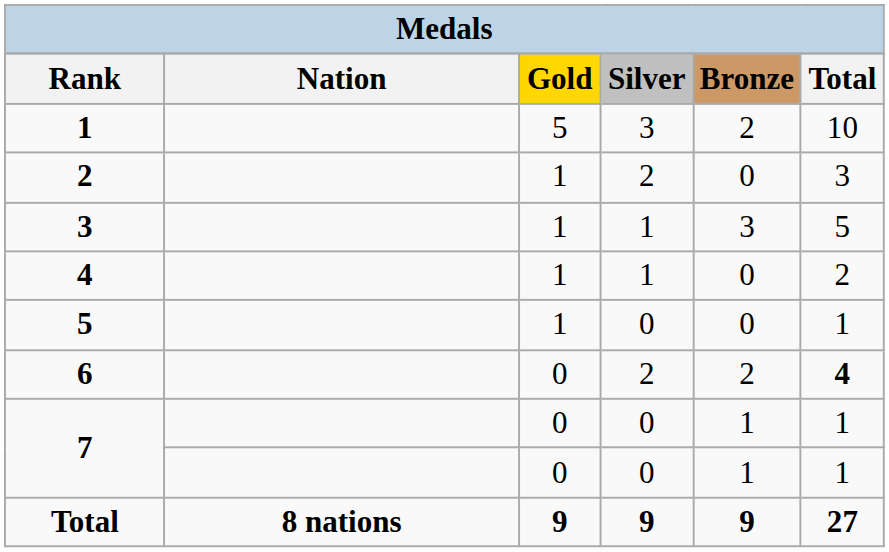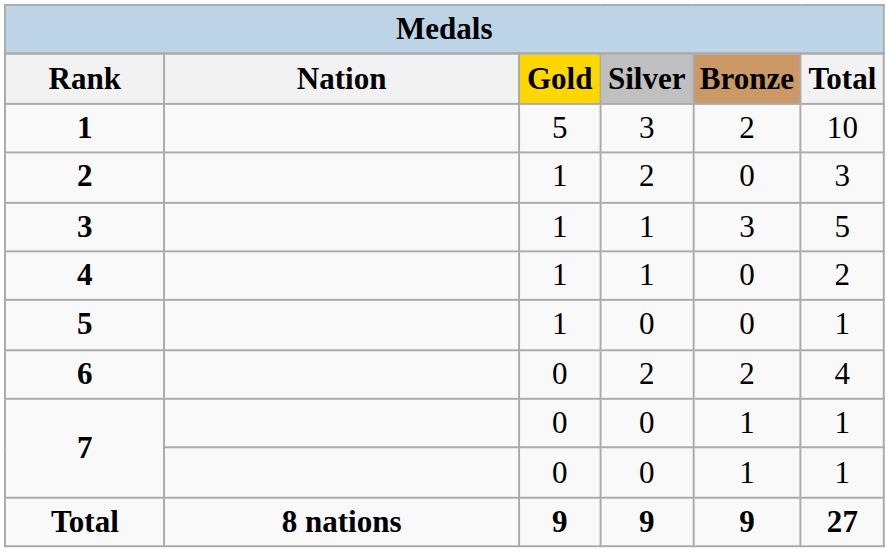(842, 373) bold -> (842, 373) normal
